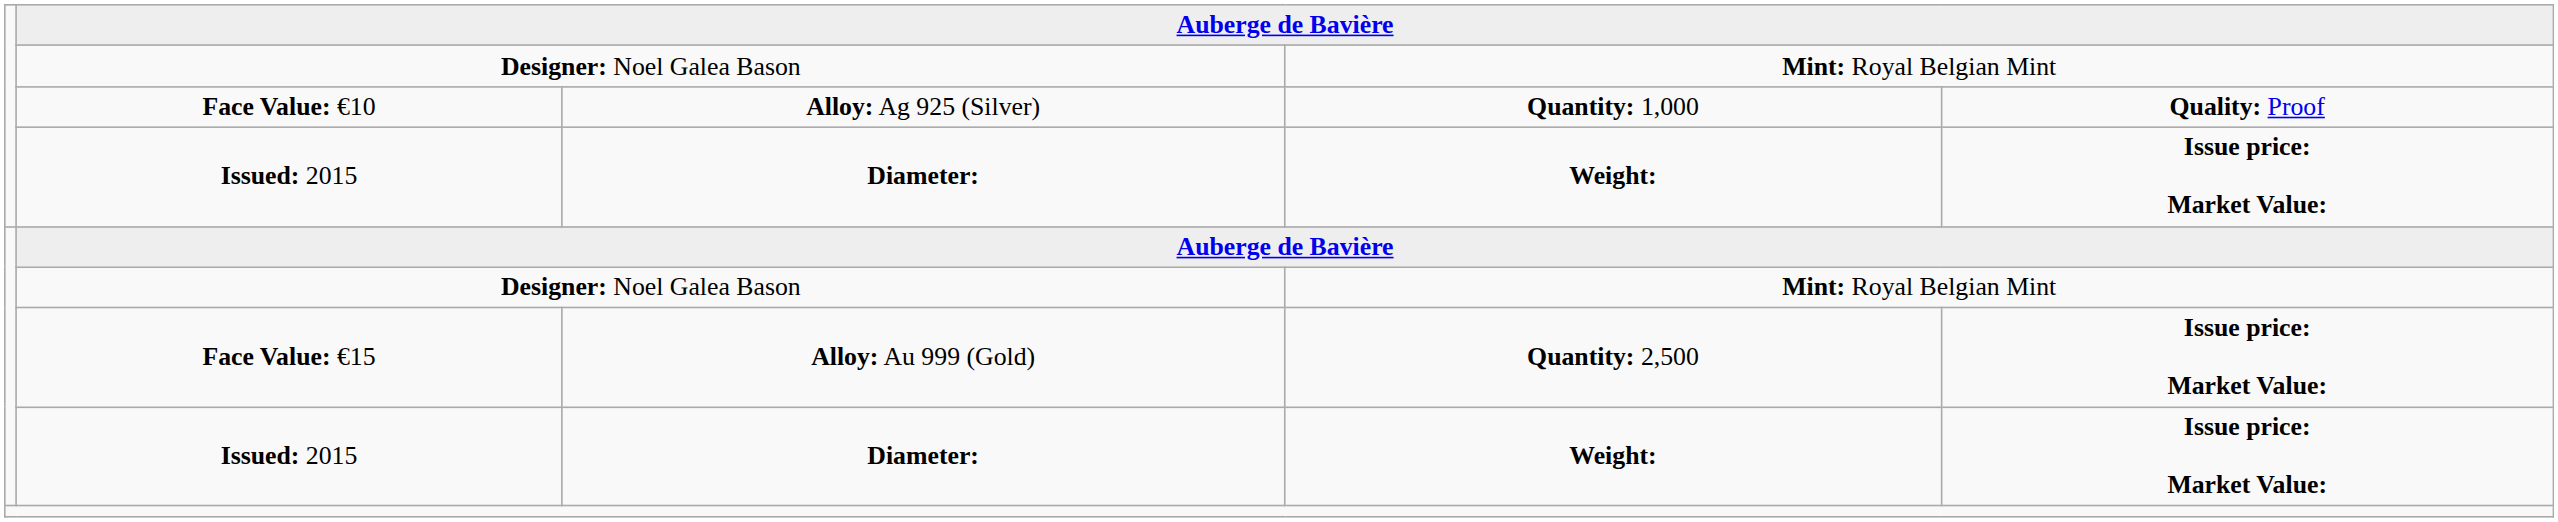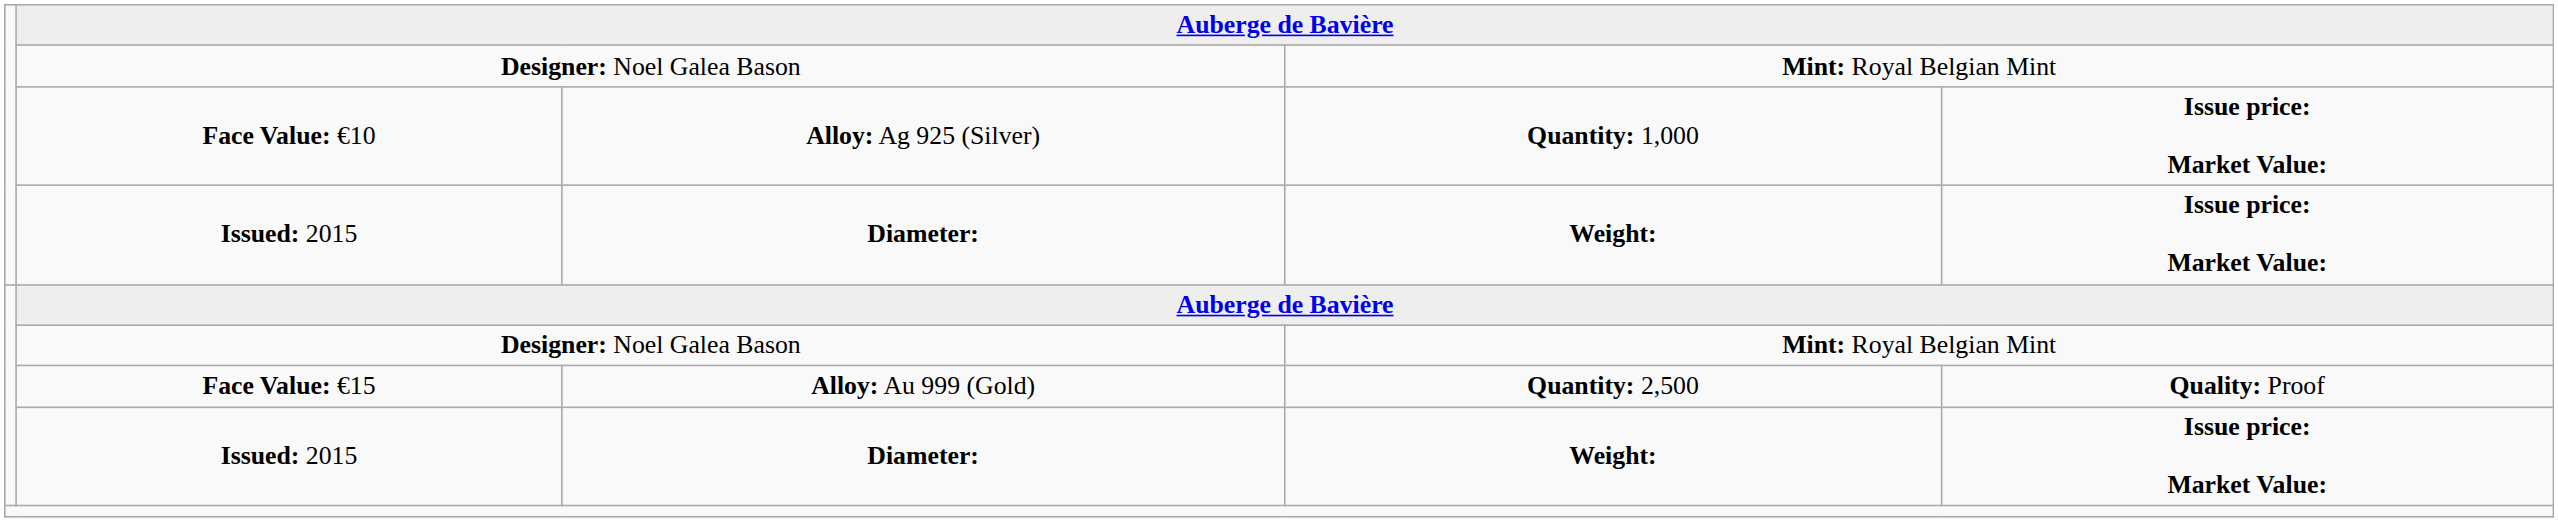(2247, 106) Quality: Proof -> (2247, 135) Issue price: Market Value:
(2247, 356) Issue price: Market Value: -> (2247, 385) Quality: Proof
